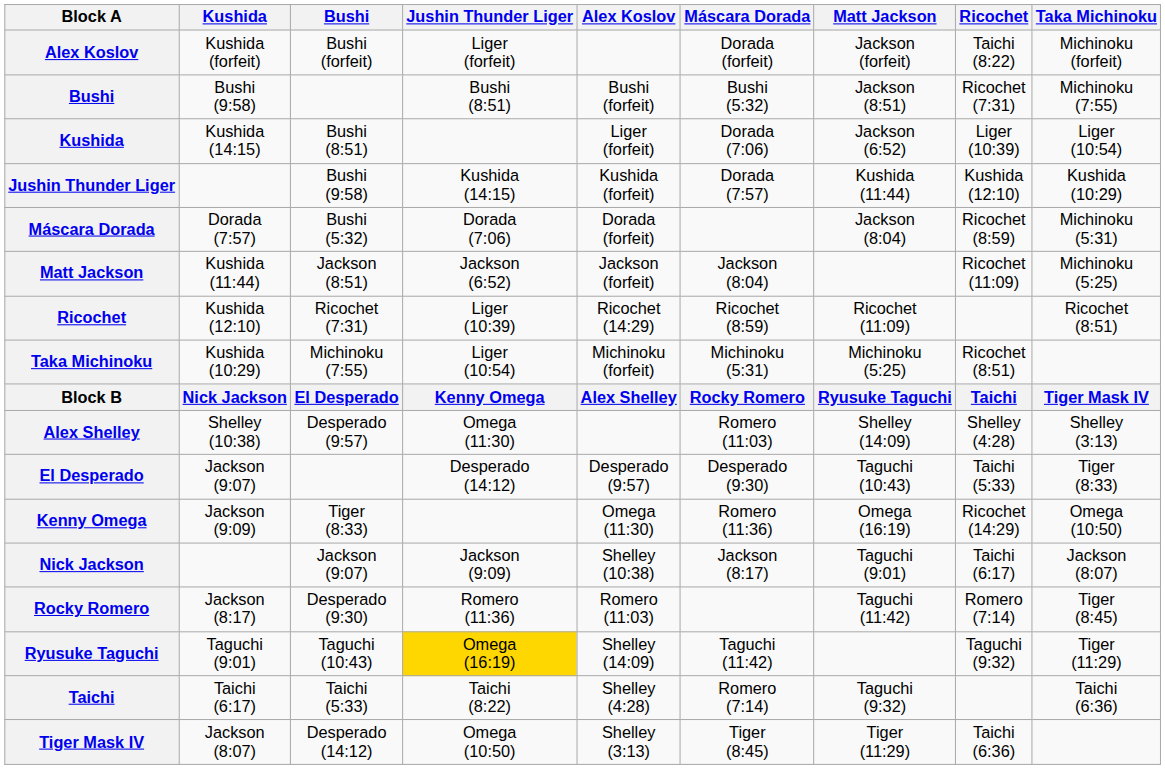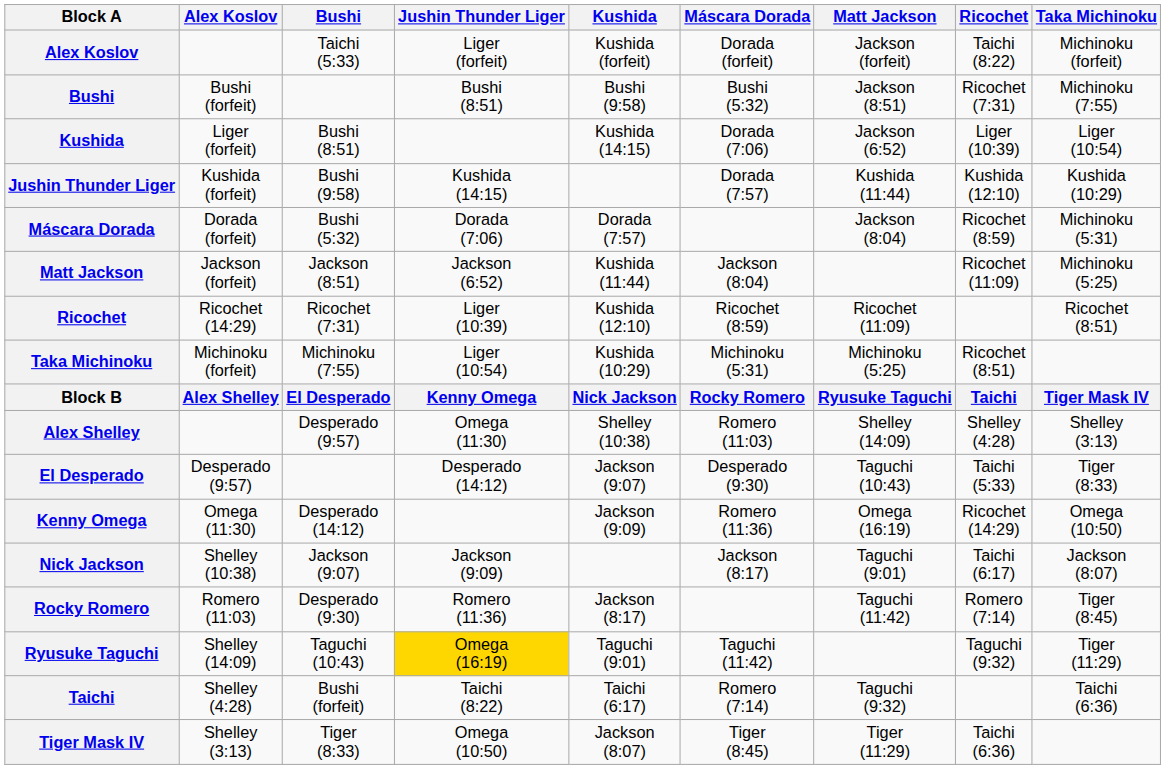columns swapped: (629, 17) <-> (235, 17)
(347, 52) Bushi (forfeit) -> (338, 52) Taichi (5:33)
(347, 520) Tiger (8:33) -> (338, 520) Desperado (14:12)
(347, 697) Taichi (5:33) -> (338, 697) Bushi (forfeit)
(347, 742) Desperado (14:12) -> (338, 742) Tiger (8:33)
